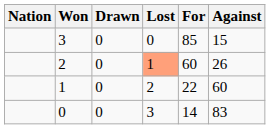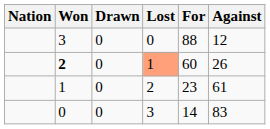(189, 40) 85 -> (189, 40) 88
(220, 40) 15 -> (220, 40) 12
(62, 64) normal -> (62, 64) bold
(189, 87) 22 -> (189, 87) 23
(220, 87) 60 -> (220, 87) 61
